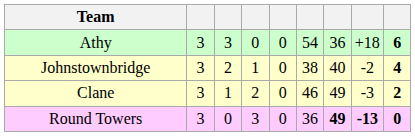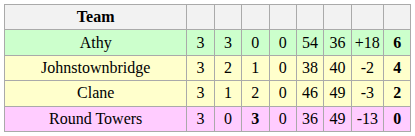(255, 118) normal -> (255, 118) bold
(337, 118) bold -> (337, 118) normal
(367, 118) bold -> (367, 118) normal
